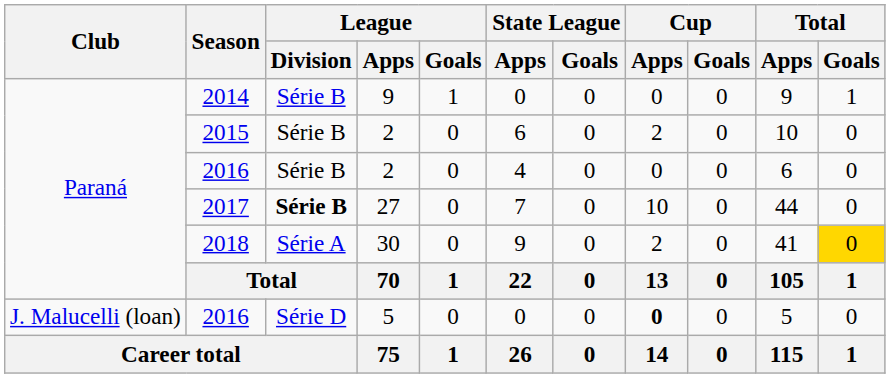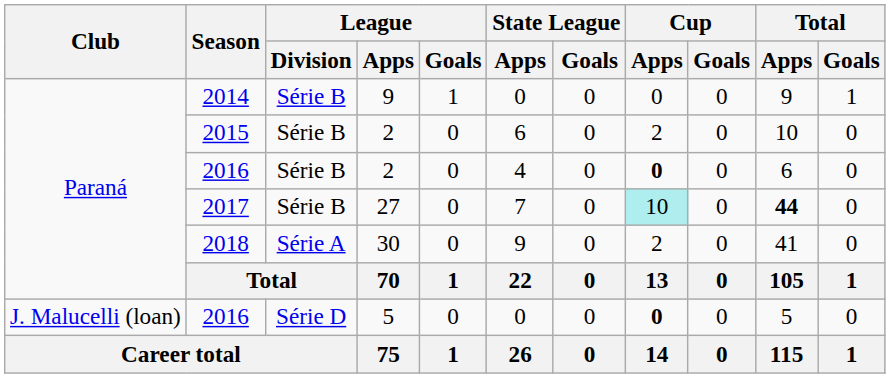(657, 170) normal -> (657, 170) bold
(311, 206) bold -> (311, 206) normal
(657, 206) no background -> (657, 206) paleturquoise background
(787, 206) normal -> (787, 206) bold
(851, 243) gold background -> (851, 243) no background
